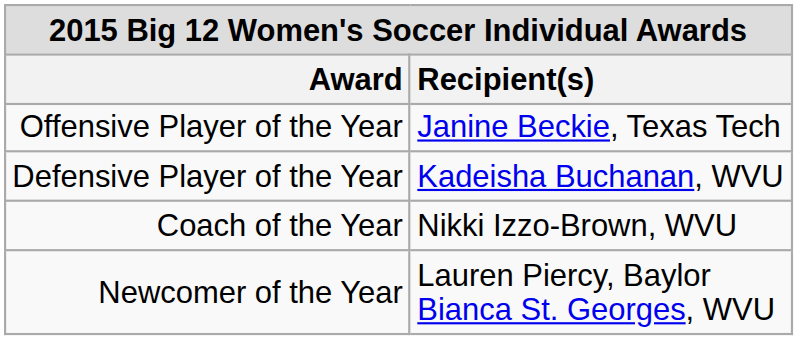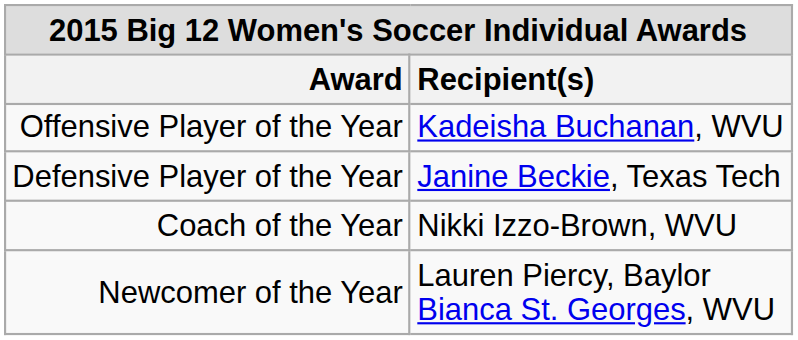(599, 128) Janine Beckie, Texas Tech -> (600, 128) Kadeisha Buchanan, WVU
(600, 177) Kadeisha Buchanan, WVU -> (599, 177) Janine Beckie, Texas Tech
